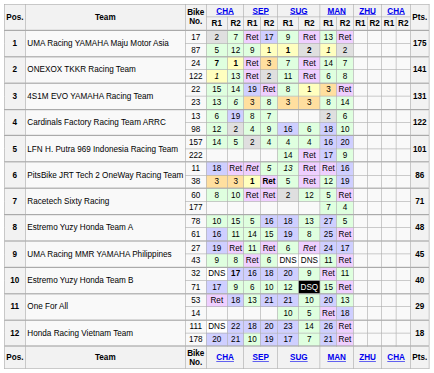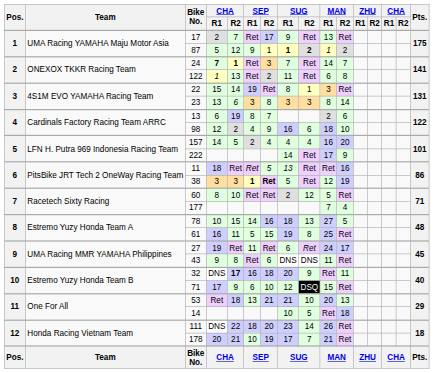(252, 221) 5 -> (252, 221) 14
(252, 234) 14 -> (252, 234) 5
